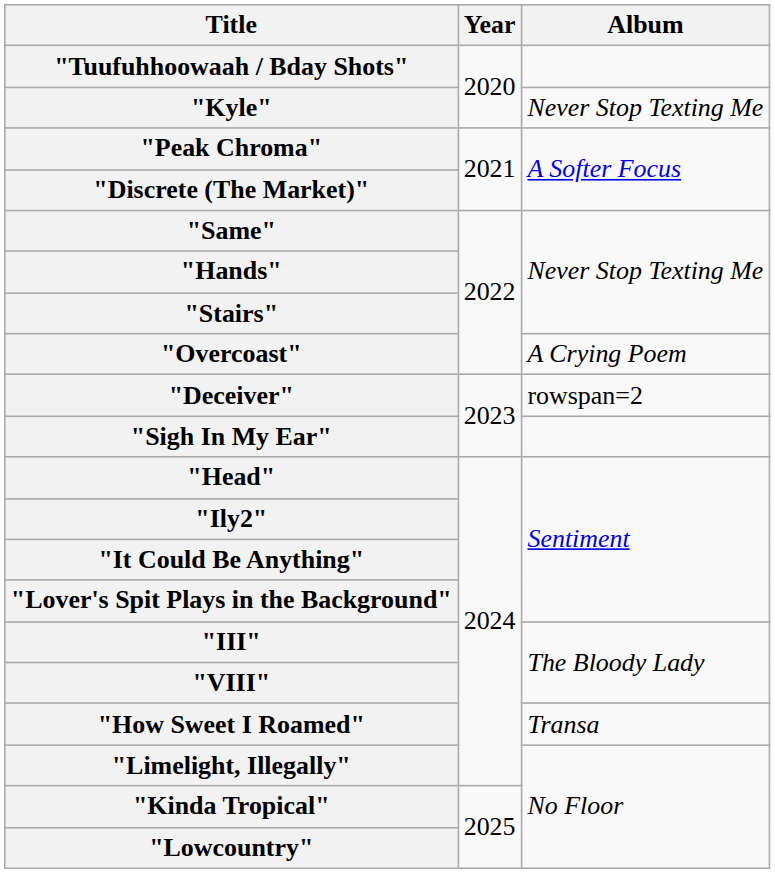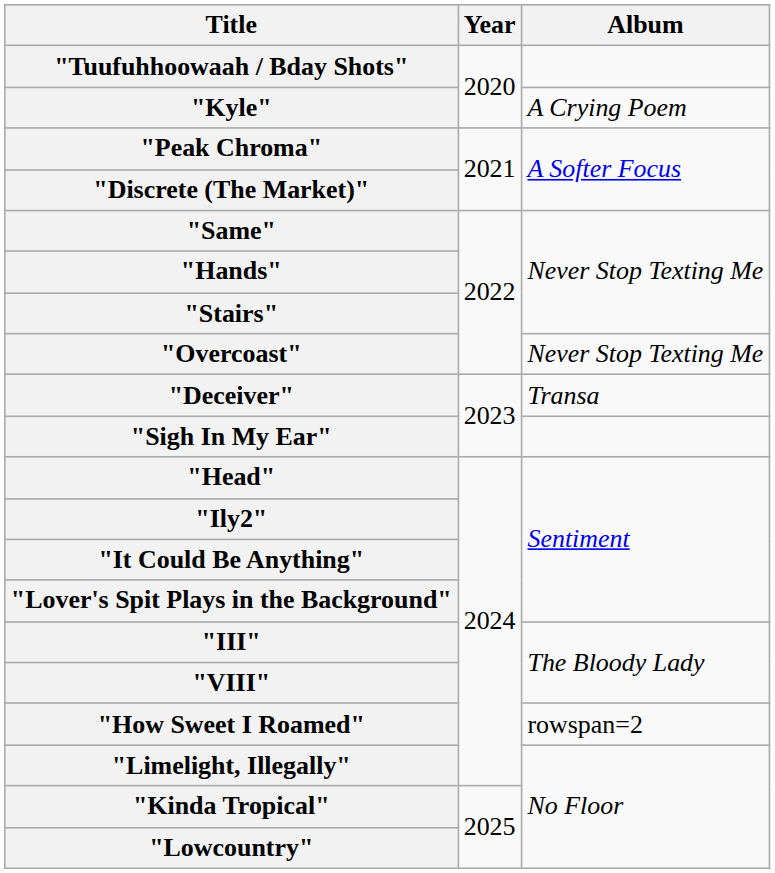(645, 107) Never Stop Texting Me -> (607, 107) A Crying Poem
(607, 353) A Crying Poem -> (645, 353) Never Stop Texting Me
(585, 395) rowspan=2 -> (563, 395) Transa
(563, 723) Transa -> (585, 723) rowspan=2
